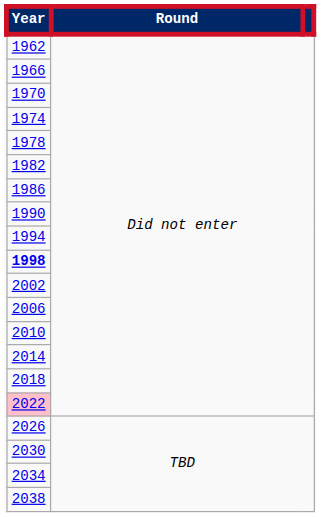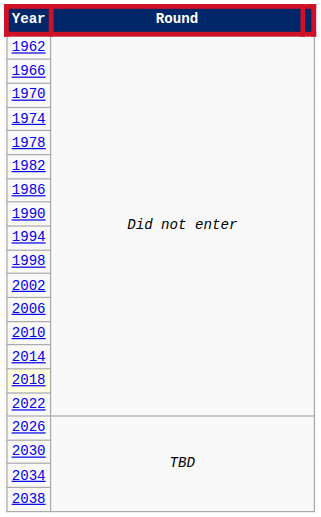(29, 261) bold -> (29, 261) normal
(29, 380) no background -> (29, 380) lightyellow background
(29, 404) pink background -> (29, 404) no background
